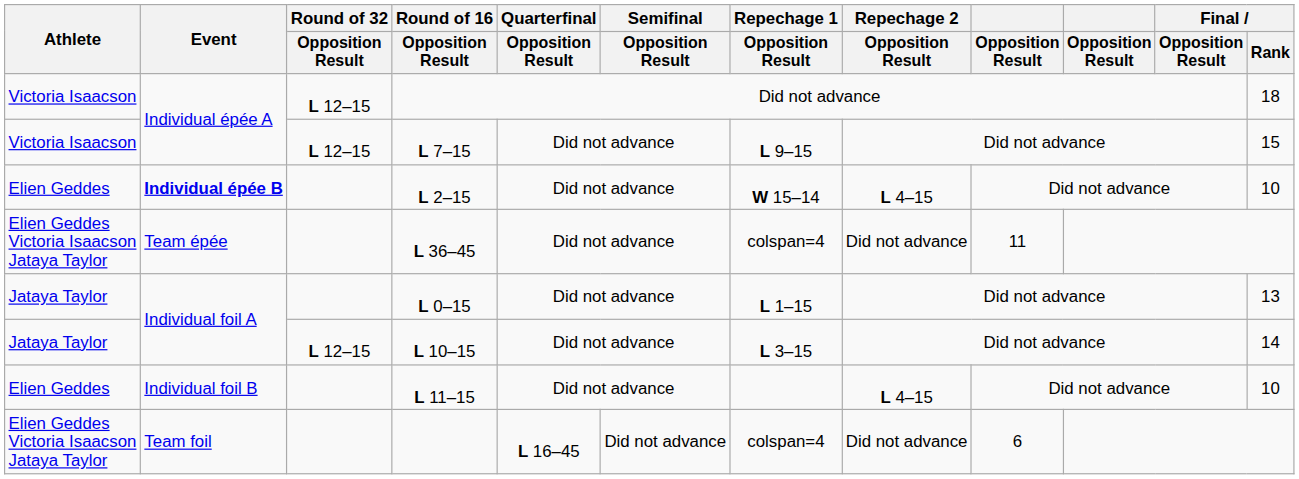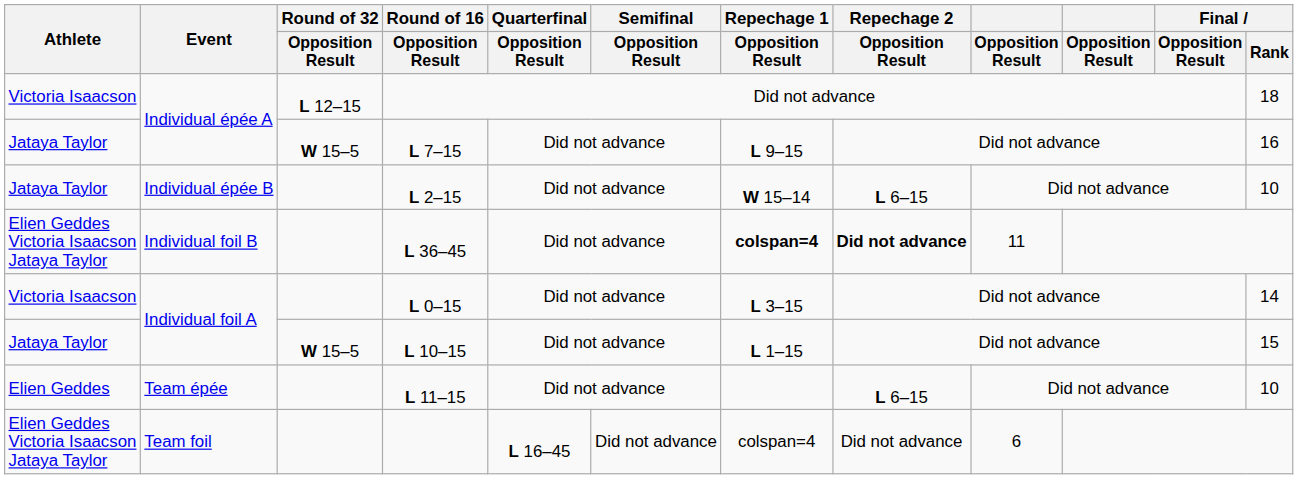(72, 142) Victoria Isaacson -> (58, 142) Jataya Taylor
(339, 152) L 12–15 -> (330, 152) W 15–5
(1270, 142) 15 -> (1269, 142) 16
(59, 188) Elien Geddes -> (58, 188) Jataya Taylor
(214, 188) bold -> (209, 188) normal
(907, 197) L 4–15 -> (902, 197) L 6–15
(186, 242) Team épée -> (201, 242) Individual foil B
(786, 242) normal -> (777, 242) bold
(907, 242) normal -> (902, 242) bold
(58, 297) Jataya Taylor -> (72, 297) Victoria Isaacson
(786, 306) L 1–15 -> (777, 306) L 3–15
(1270, 297) 13 -> (1269, 297) 14
(339, 352) L 12–15 -> (330, 352) W 15–5
(786, 352) L 3–15 -> (777, 352) L 1–15
(1270, 342) 14 -> (1269, 342) 15
(201, 388) Individual foil B -> (186, 388) Team épée
(907, 397) L 4–15 -> (902, 397) L 6–15
